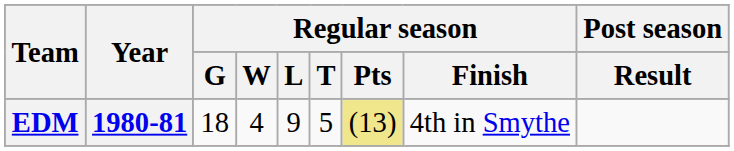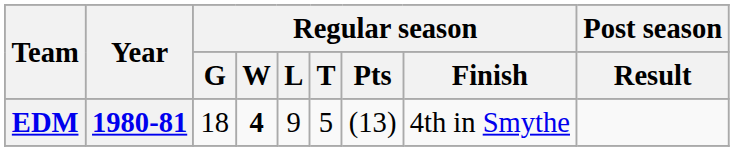(257, 122) normal -> (257, 122) bold
(373, 122) khaki background -> (373, 122) no background
